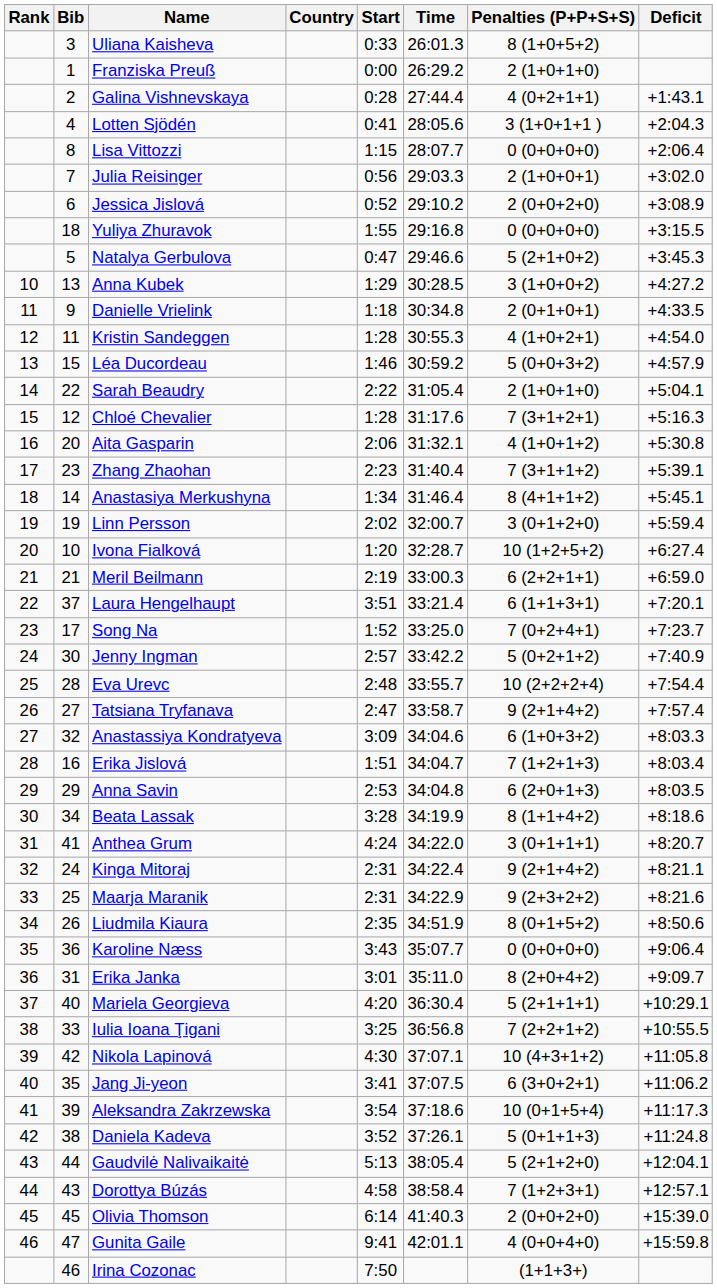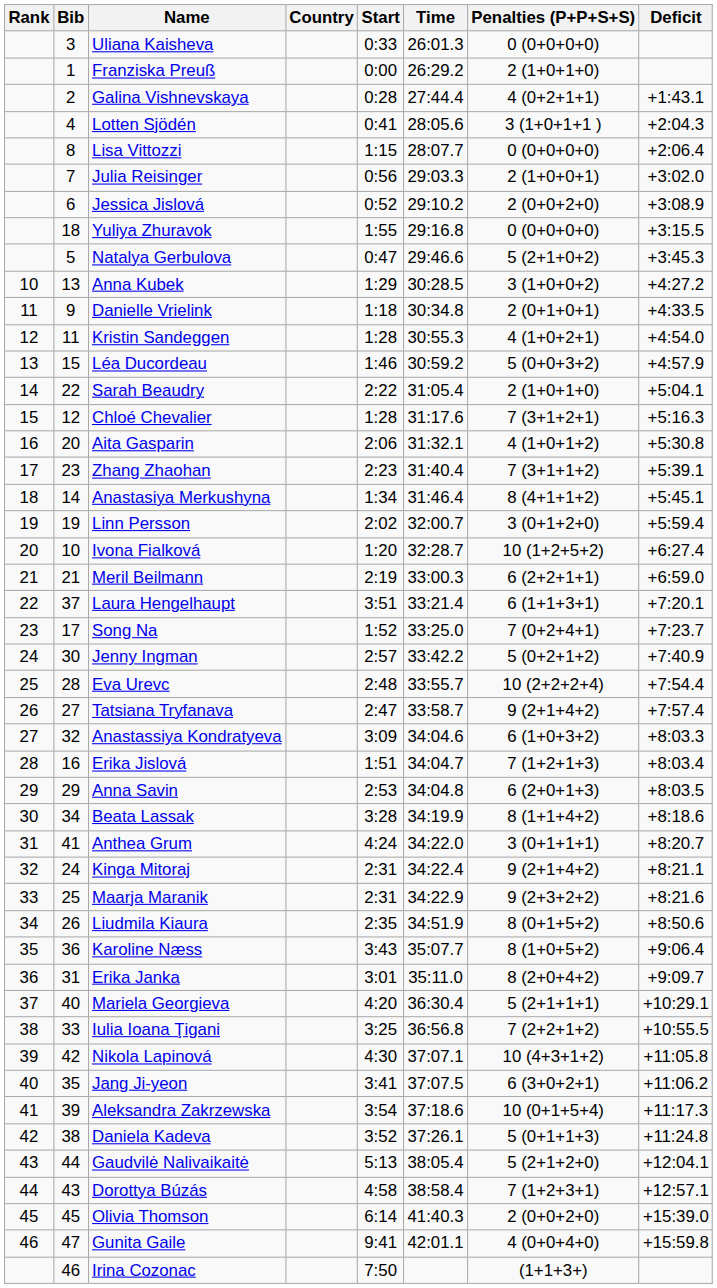(553, 44) 8 (1+0+5+2) -> (553, 44) 0 (0+0+0+0)
(553, 950) 0 (0+0+0+0) -> (553, 950) 8 (1+0+5+2)
